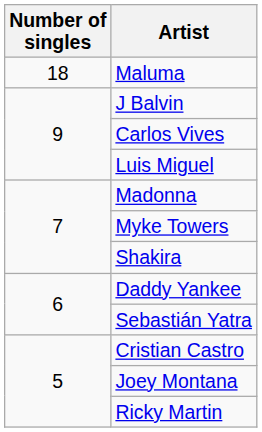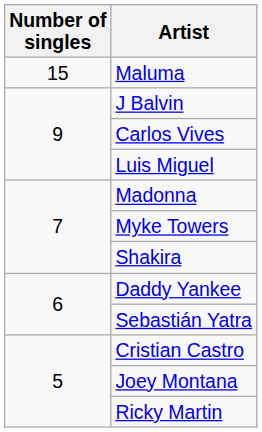(58, 73) 18 -> (58, 73) 15
